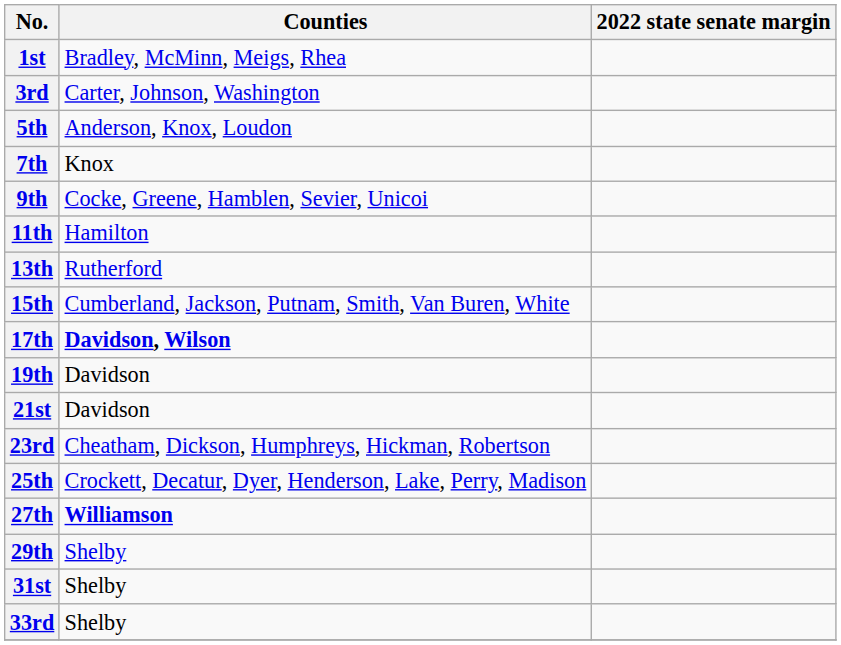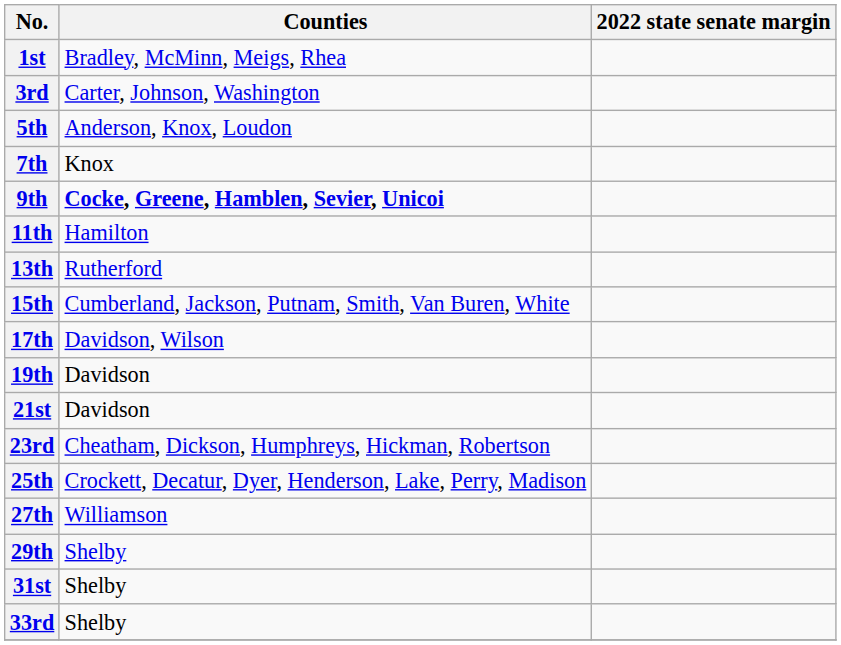(246, 198) normal -> (254, 198) bold
(148, 339) bold -> (144, 339) normal
(119, 515) bold -> (116, 515) normal
